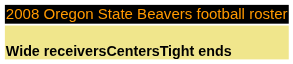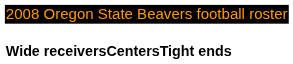(119, 50) khaki background -> (119, 50) no background
